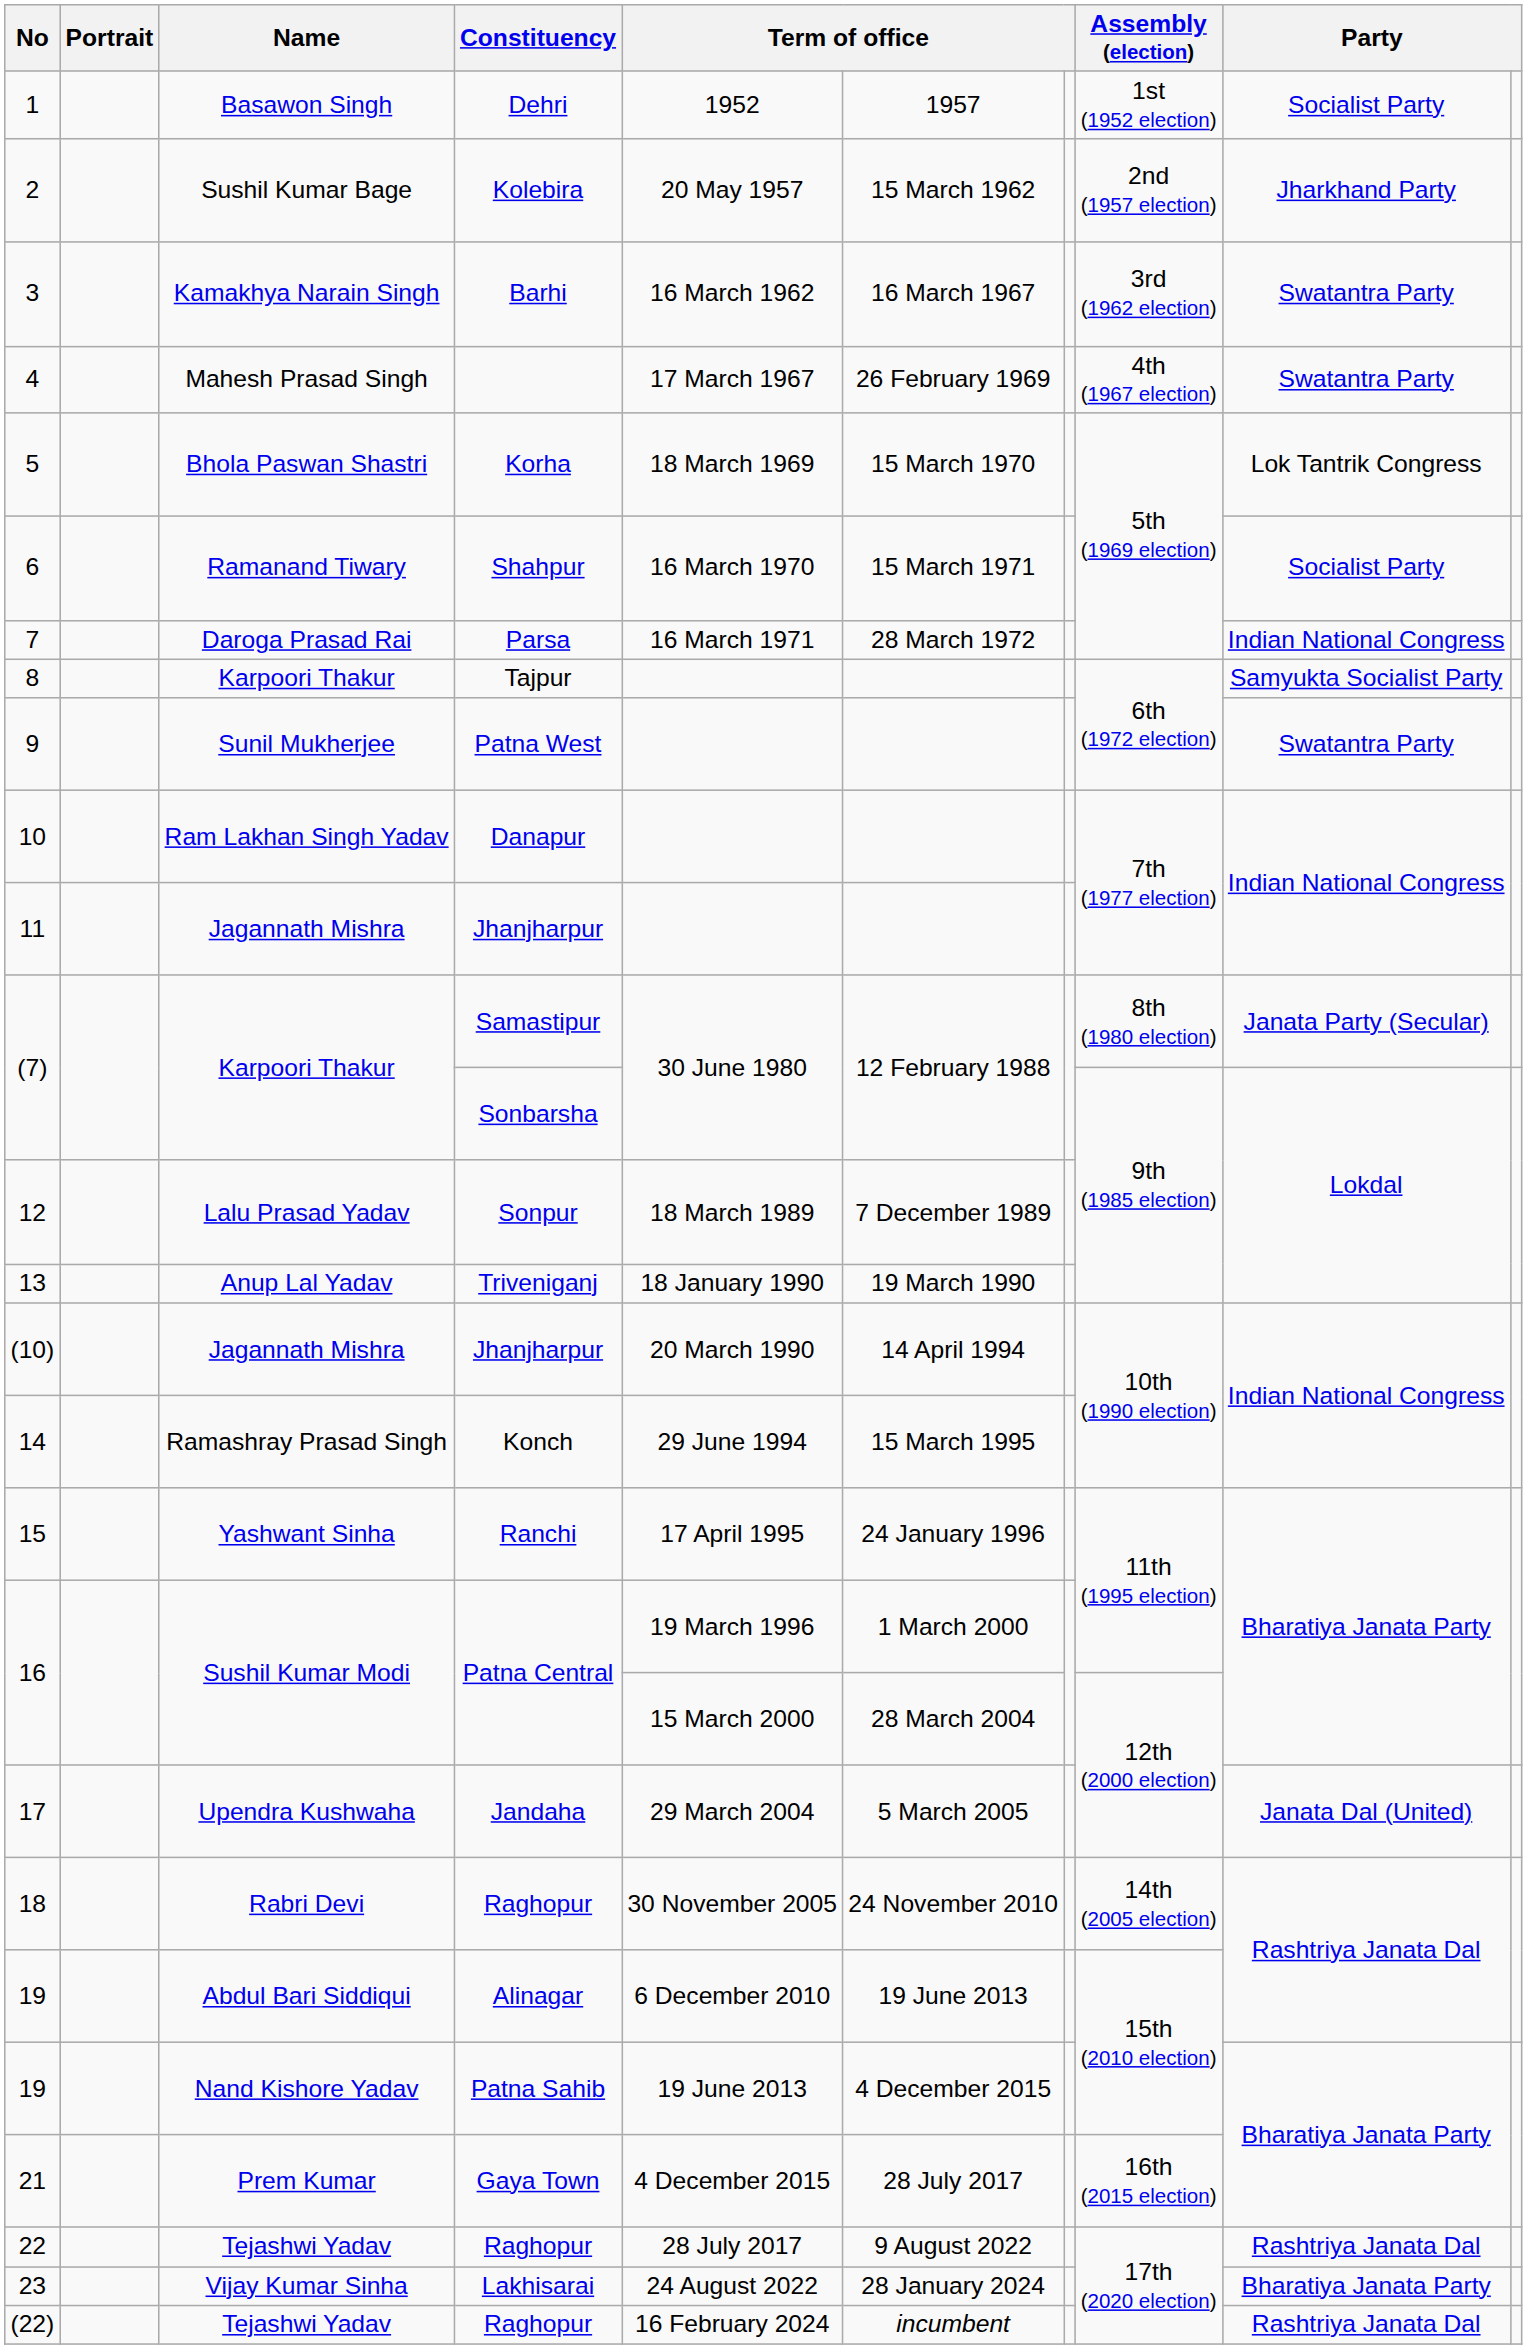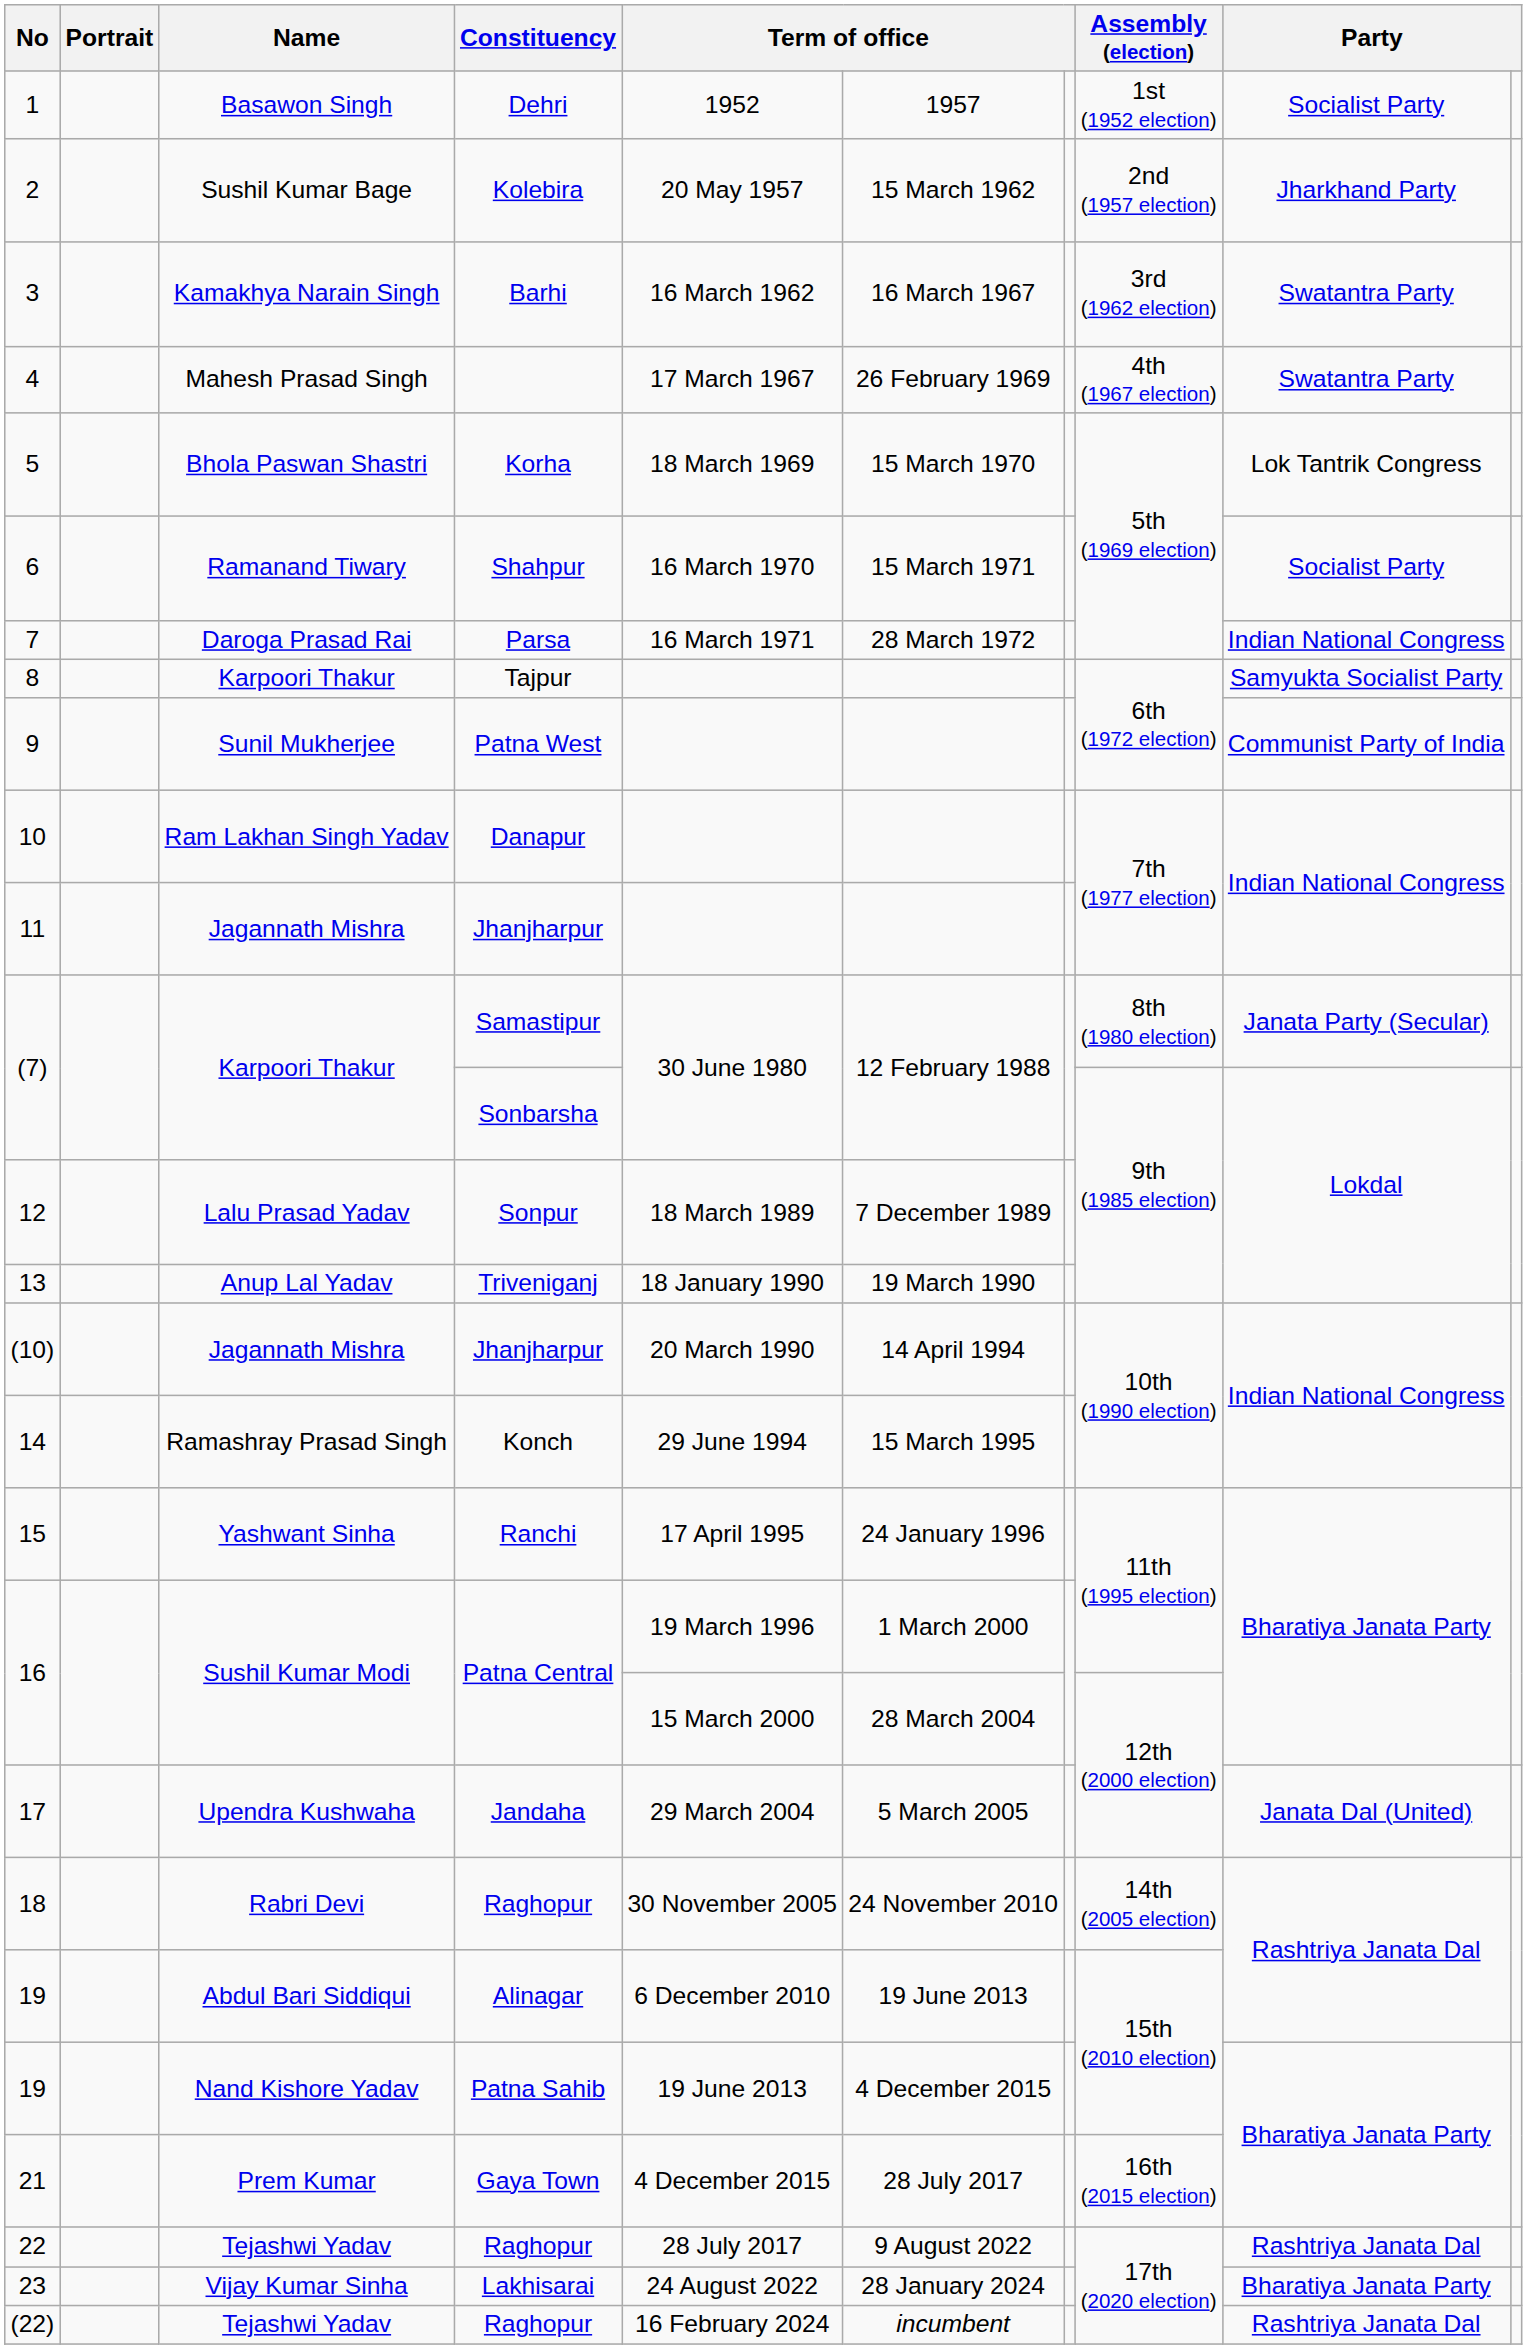(1366, 744) Swatantra Party -> (1366, 744) Communist Party of India
